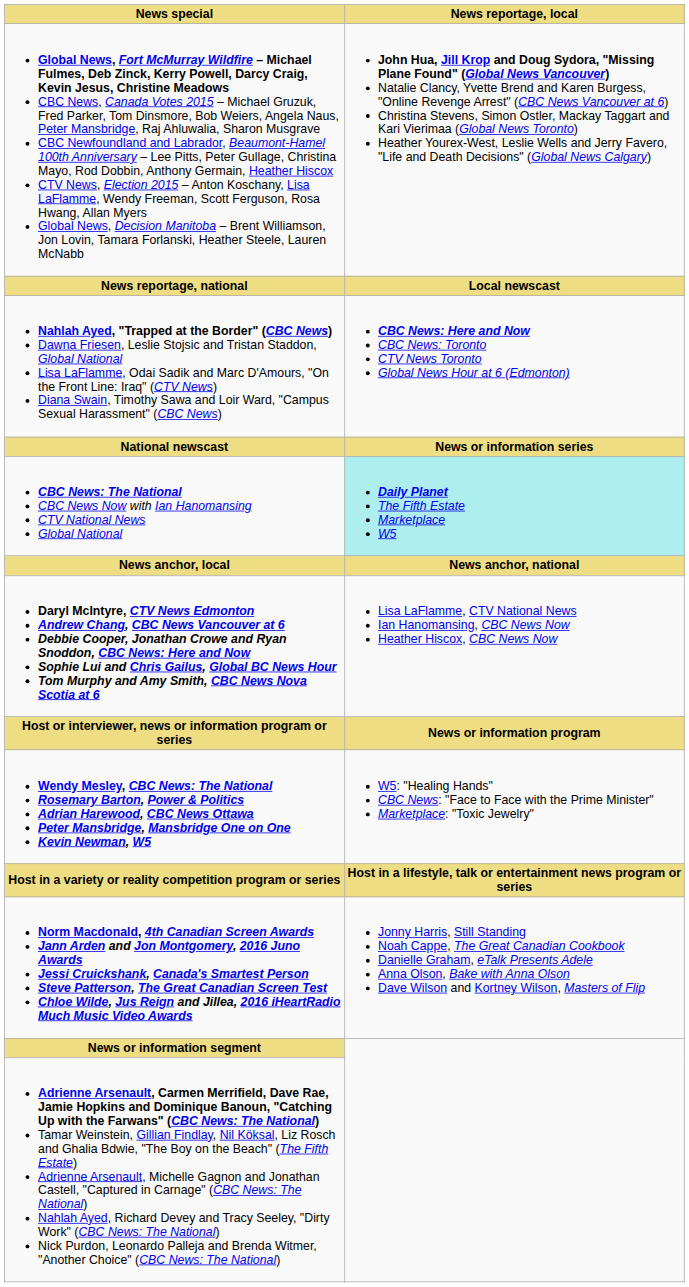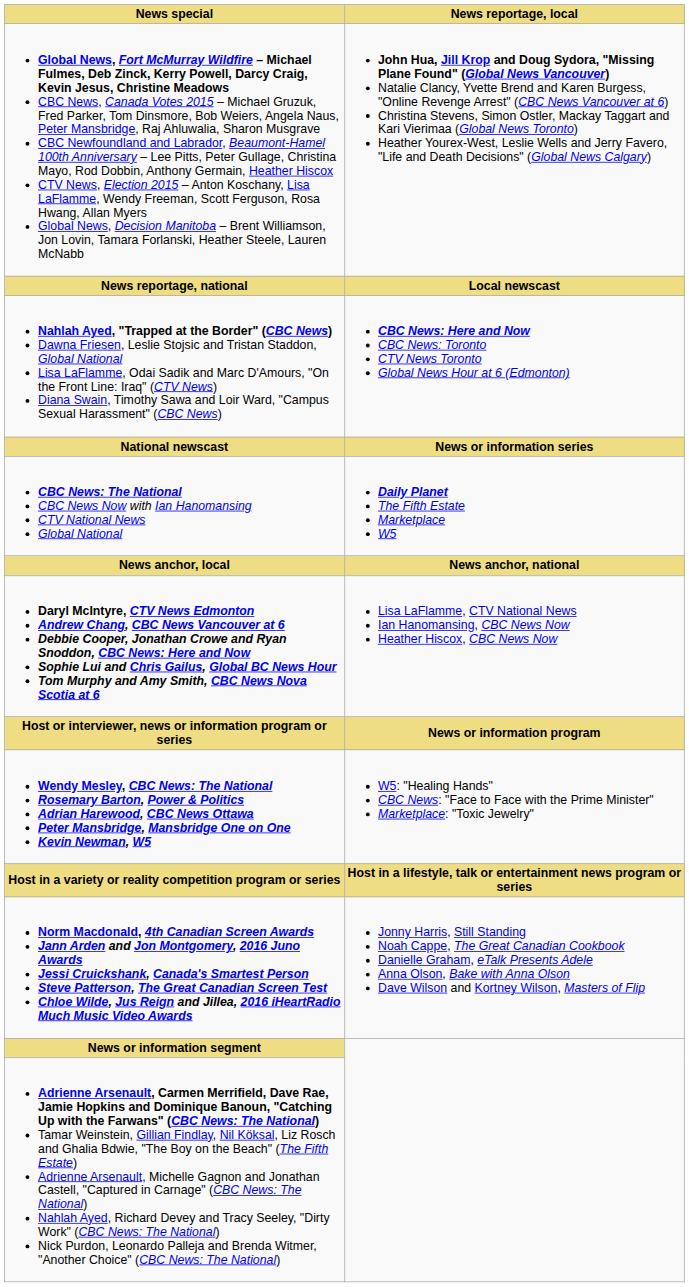(514, 513) paleturquoise background -> (514, 513) no background
